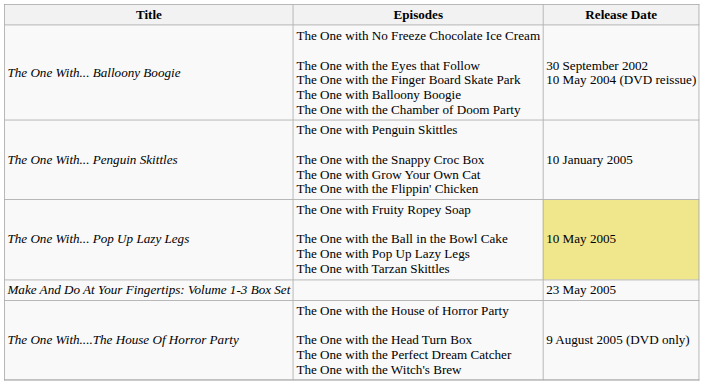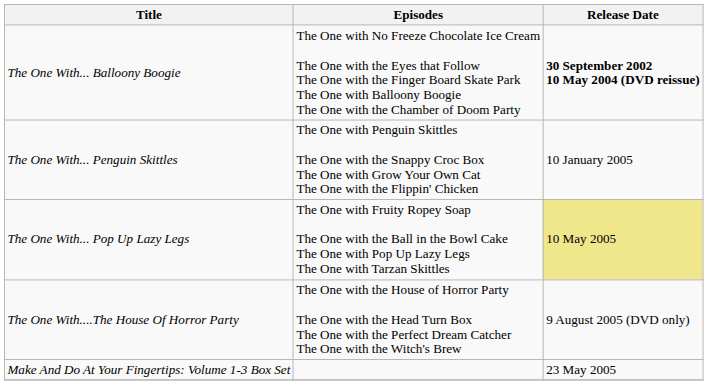(621, 72) normal -> (623, 72) bold
rows swapped: (123, 340) <-> (149, 290)
